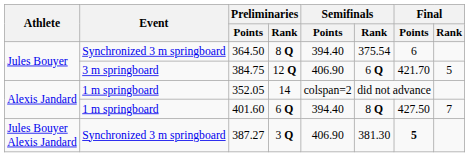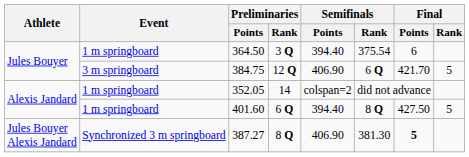(154, 51) Synchronized 3 m springboard -> (120, 51) 1 m springboard
(285, 51) 8 Q -> (285, 51) 3 Q
(449, 109) 7 -> (449, 109) 5
(285, 135) 3 Q -> (285, 135) 8 Q
